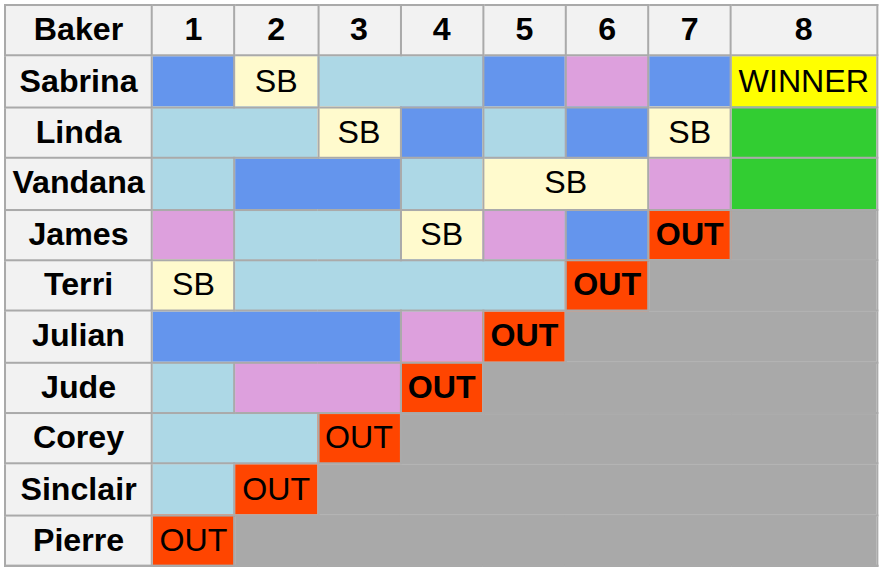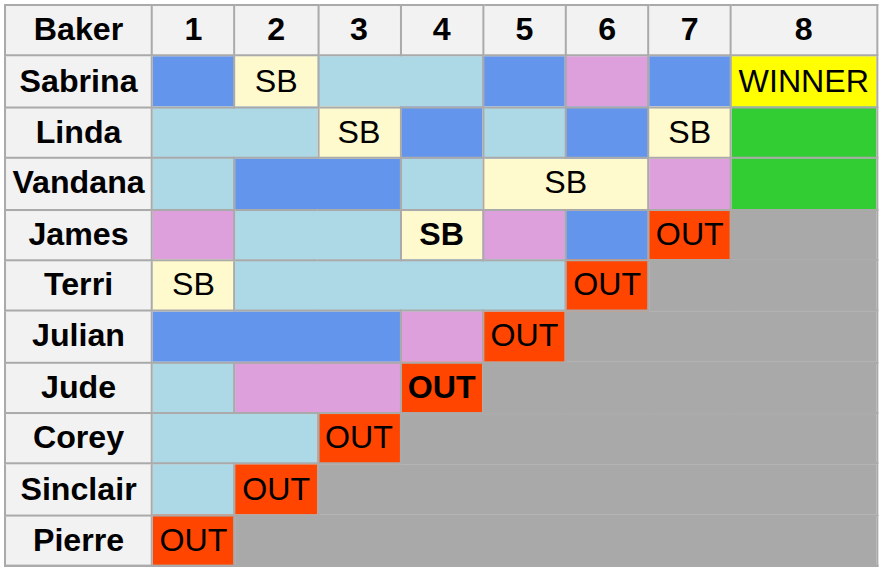(442, 234) normal -> (442, 234) bold
(690, 234) bold -> (690, 234) normal
(607, 285) bold -> (607, 285) normal
(524, 336) bold -> (524, 336) normal
